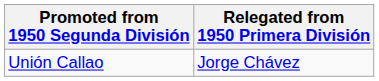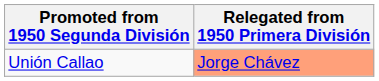(249, 62) no background -> (249, 62) lightsalmon background
